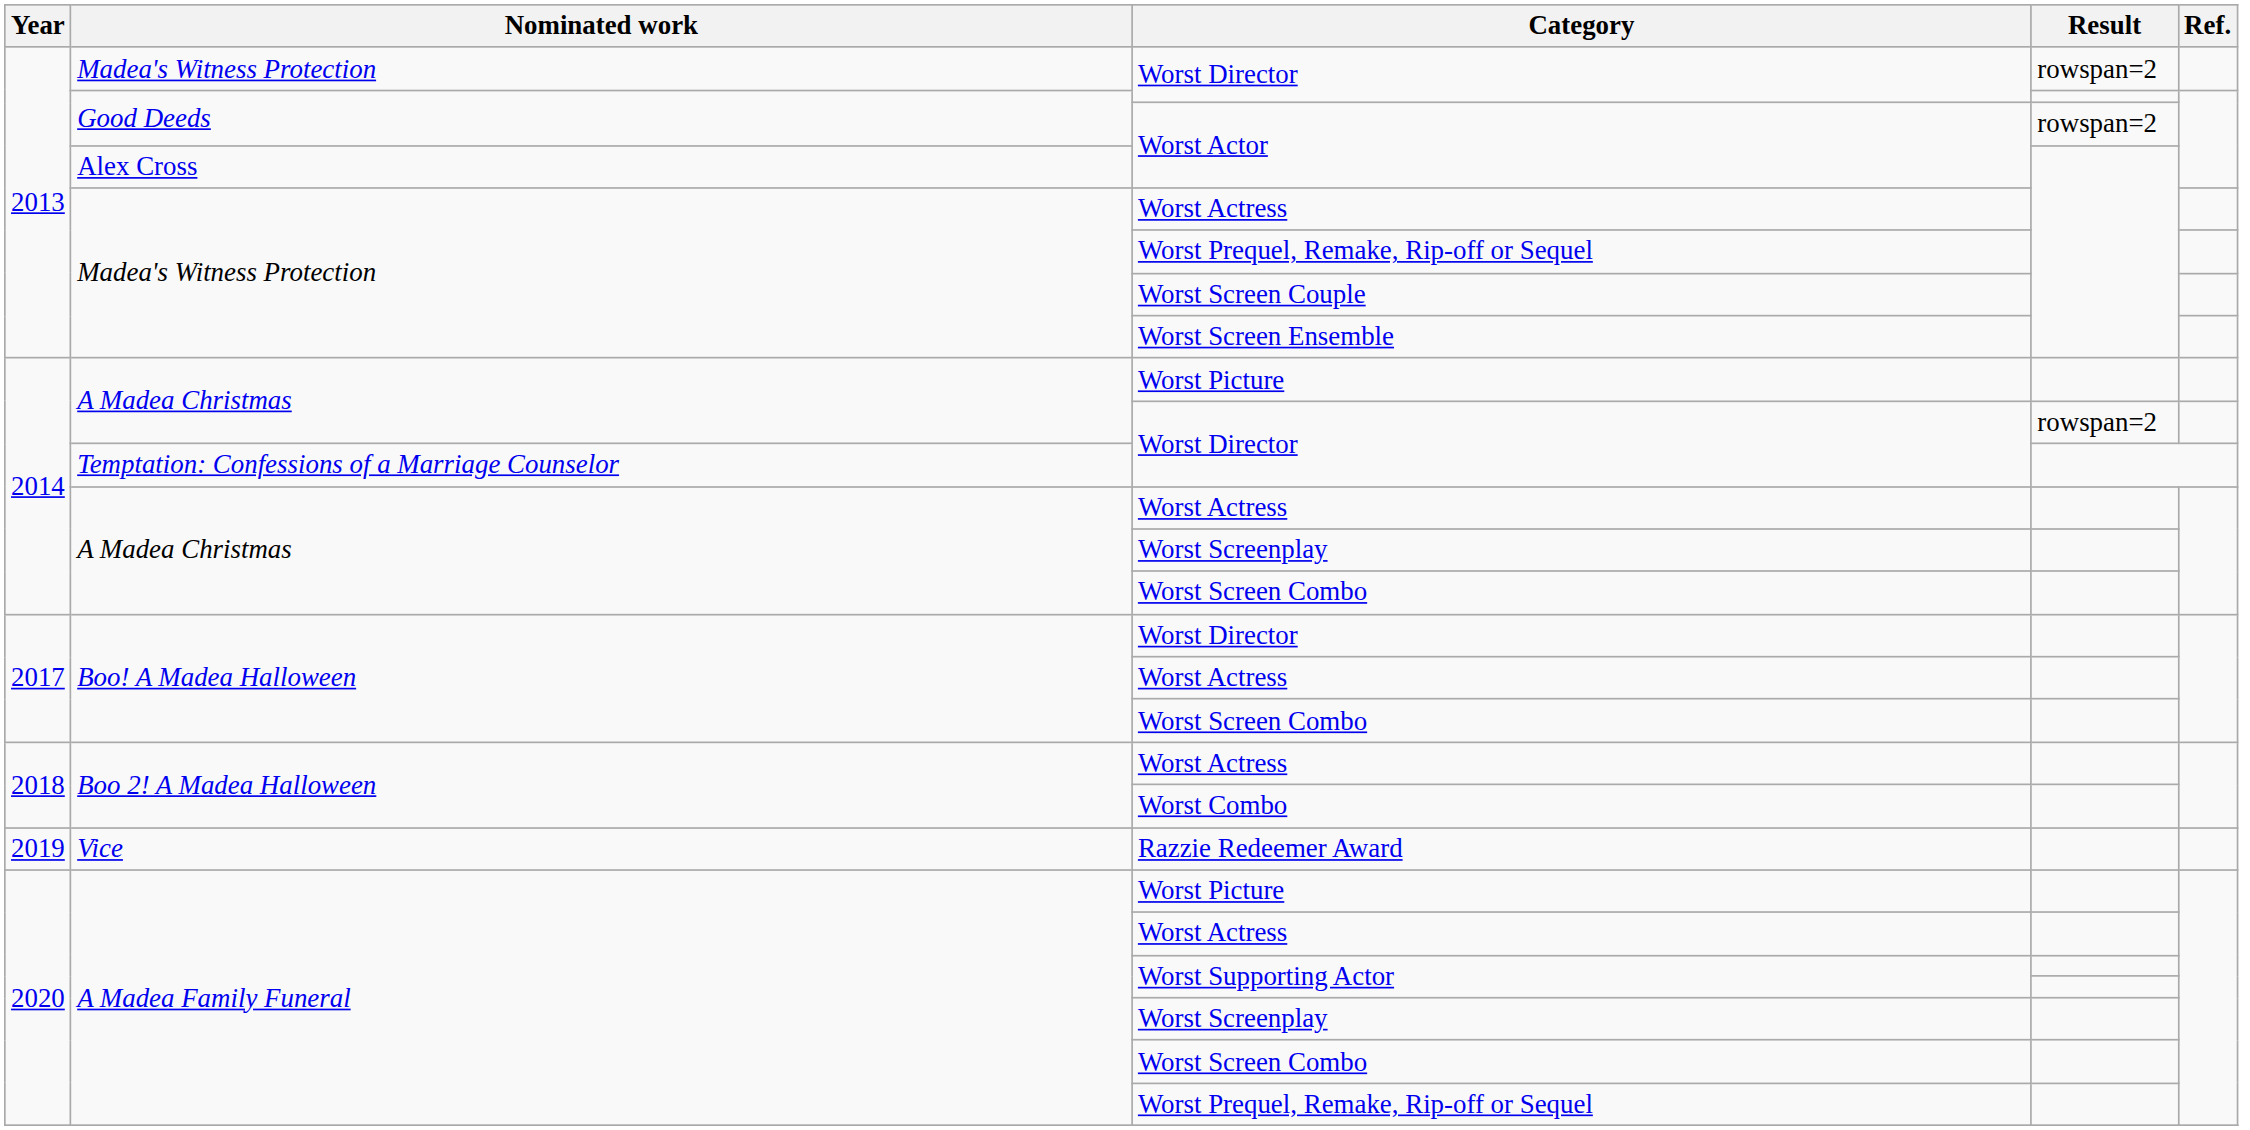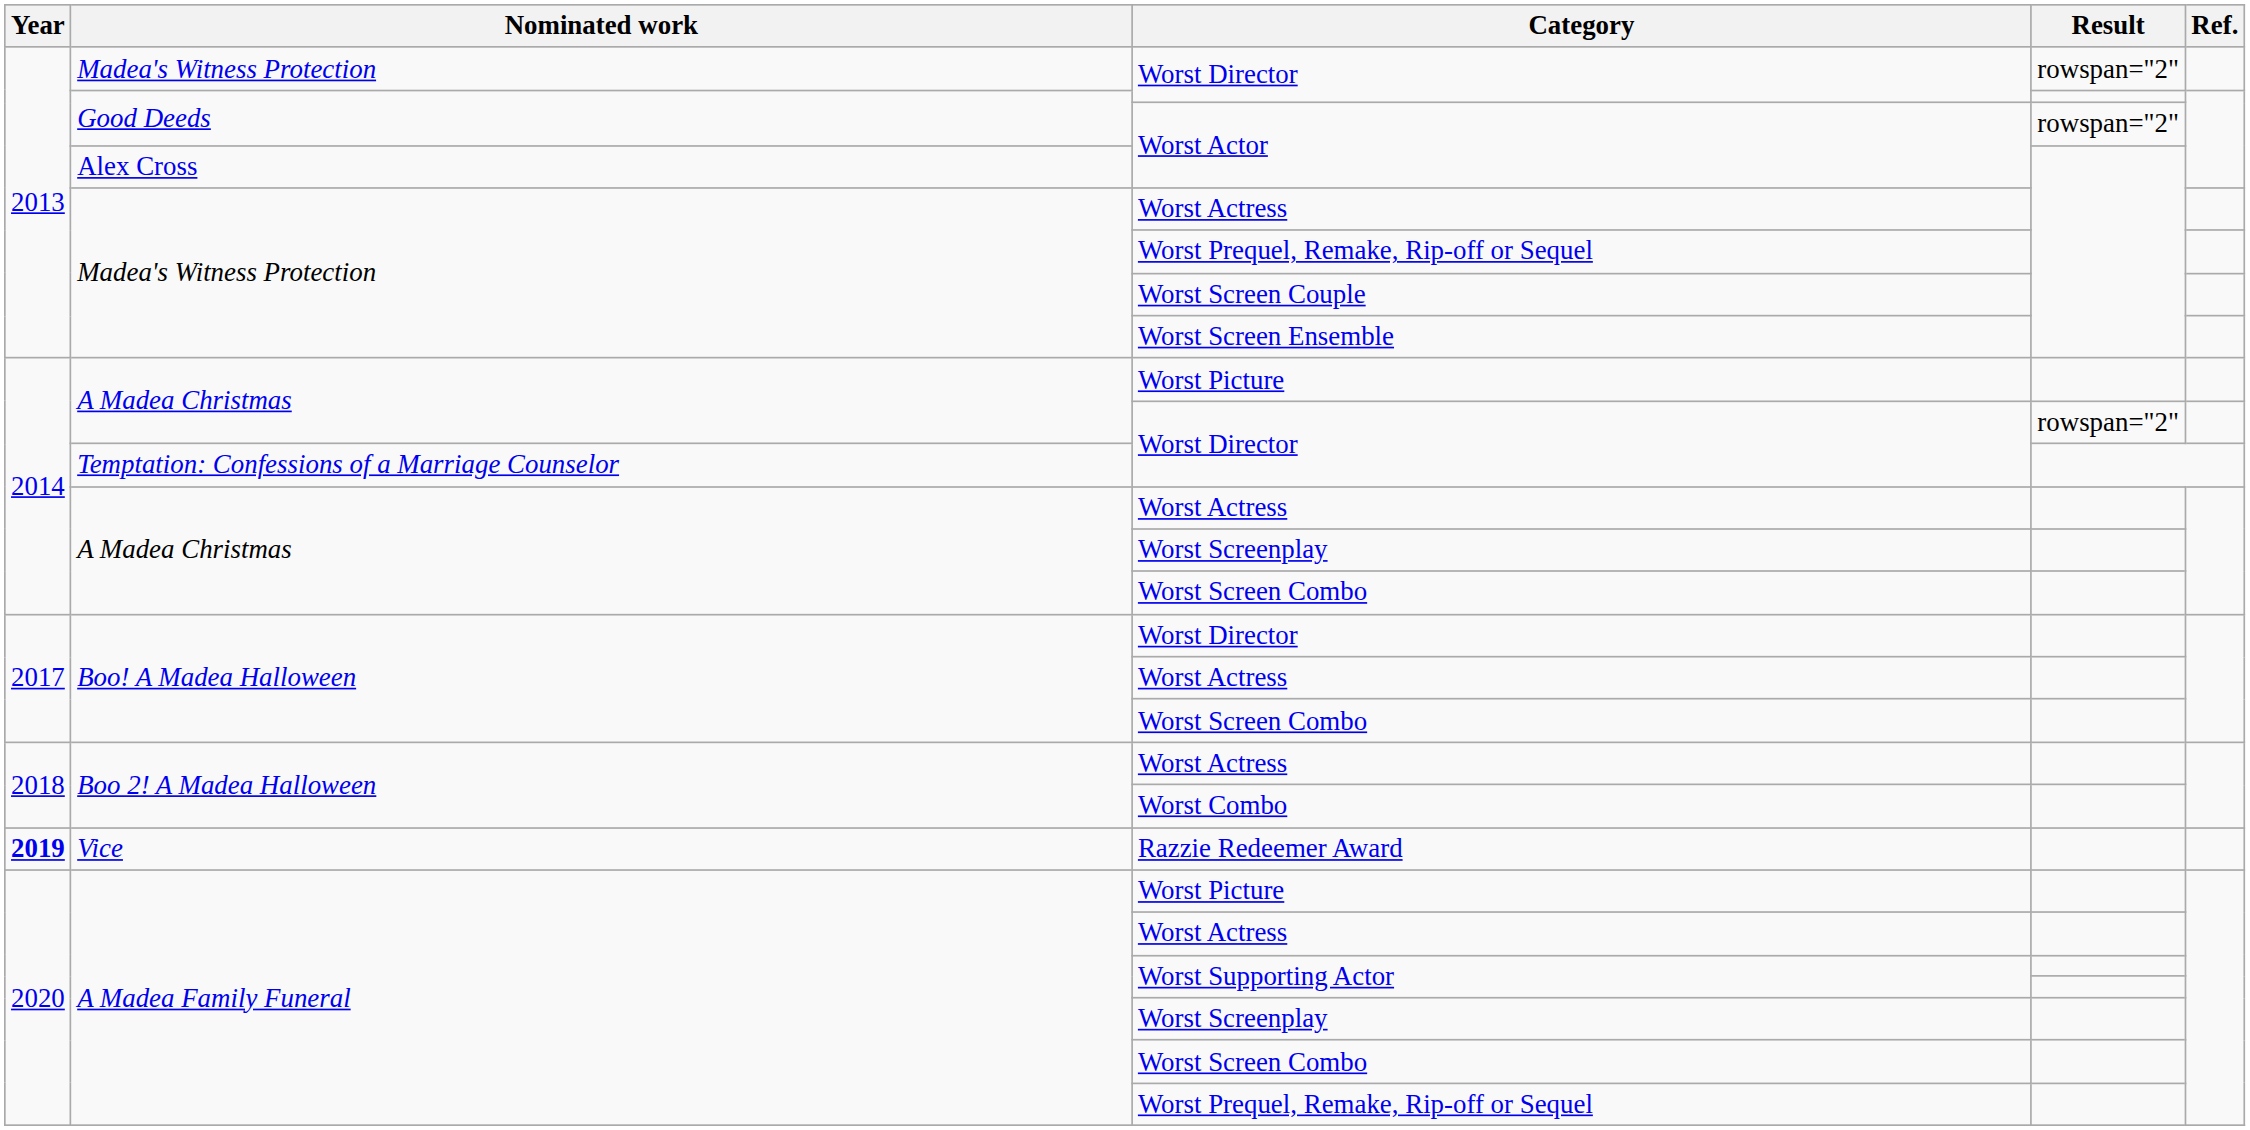(2097, 68) rowspan=2 -> (2108, 68) rowspan="2"
(2097, 123) rowspan=2 -> (2108, 123) rowspan="2"
(2097, 421) rowspan=2 -> (2108, 421) rowspan="2"
(38, 848) normal -> (38, 848) bold
